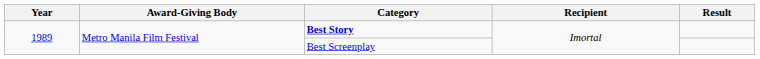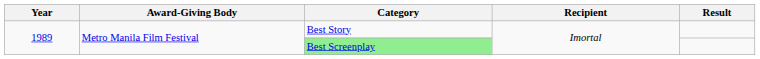(330, 29) bold -> (329, 29) normal
(341, 46) no background -> (341, 46) lightgreen background
